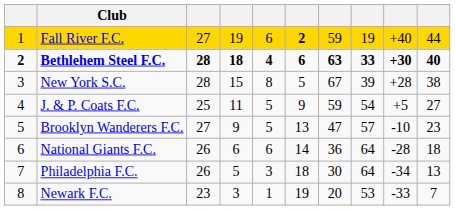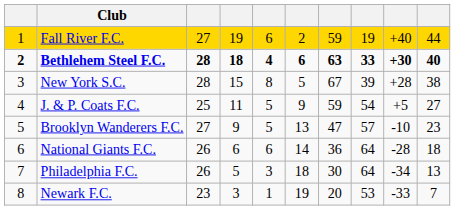(302, 37) bold -> (302, 37) normal
